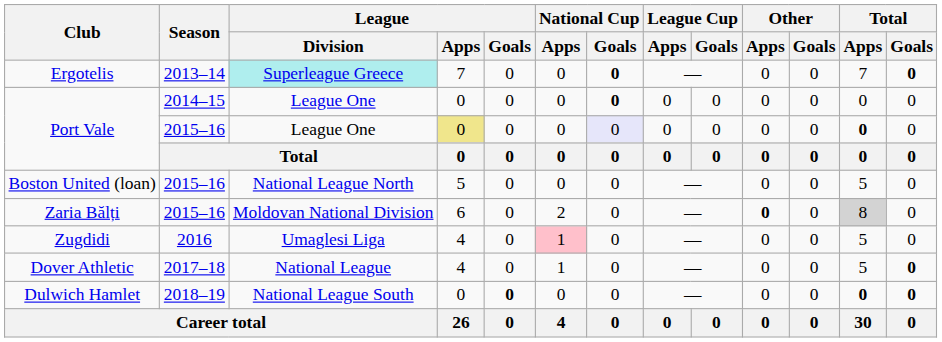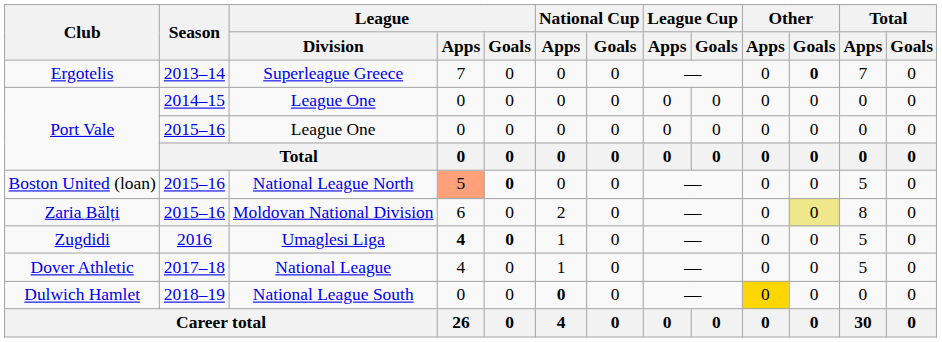(333, 73) paleturquoise background -> (333, 73) no background
(615, 73) bold -> (615, 73) normal
(814, 73) normal -> (814, 73) bold
(912, 73) bold -> (912, 73) normal
(615, 101) bold -> (615, 101) normal
(461, 128) khaki background -> (461, 128) no background
(615, 128) lavender background -> (615, 128) no background
(863, 128) bold -> (863, 128) normal
(461, 184) no background -> (461, 184) lightsalmon background
(510, 184) normal -> (510, 184) bold
(765, 211) bold -> (765, 211) normal
(814, 211) no background -> (814, 211) khaki background
(863, 211) lightgrey background -> (863, 211) no background
(461, 239) normal -> (461, 239) bold
(510, 239) normal -> (510, 239) bold
(561, 239) pink background -> (561, 239) no background
(912, 267) bold -> (912, 267) normal
(510, 294) bold -> (510, 294) normal
(561, 294) normal -> (561, 294) bold
(765, 294) no background -> (765, 294) gold background
(863, 294) bold -> (863, 294) normal
(912, 294) bold -> (912, 294) normal
